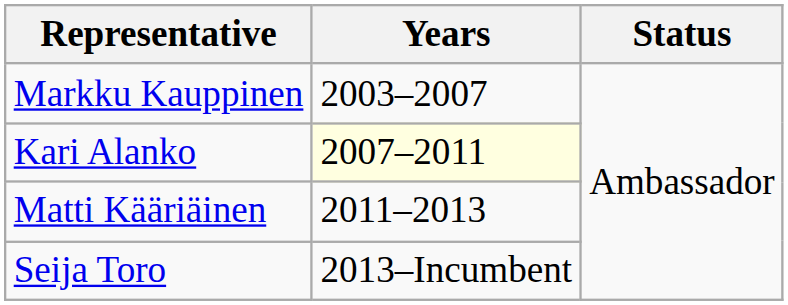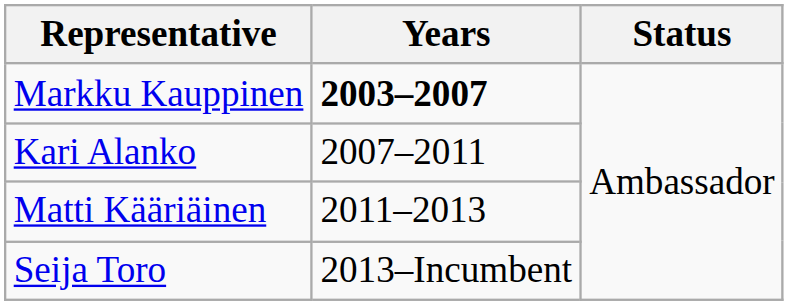(404, 92) normal -> (404, 92) bold
(403, 151) lightyellow background -> (403, 151) no background
